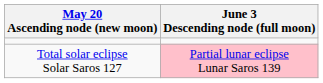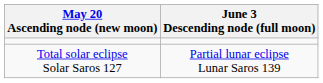(239, 61) pink background -> (239, 61) no background
